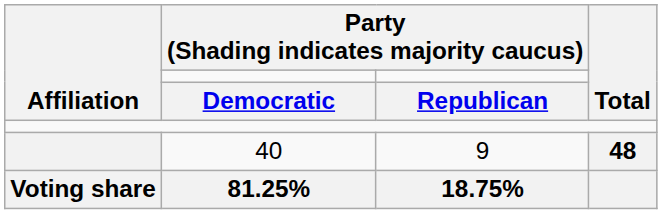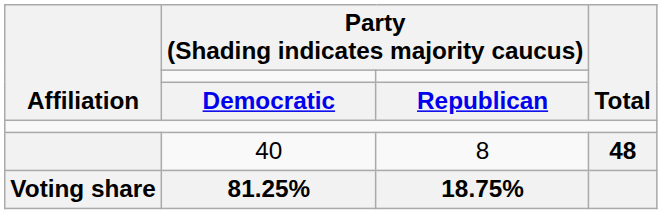(483, 150) 9 -> (483, 150) 8
